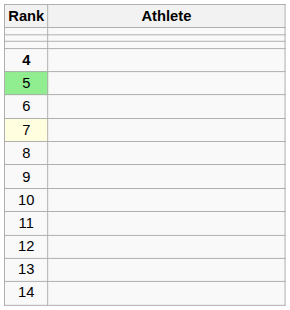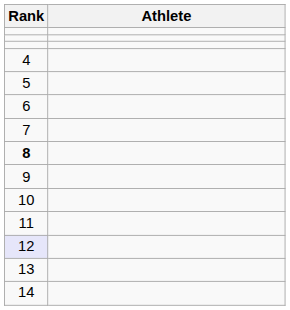(26, 59) bold -> (26, 59) normal
(26, 83) lightgreen background -> (26, 83) no background
(26, 129) lightyellow background -> (26, 129) no background
(26, 153) normal -> (26, 153) bold
(26, 246) no background -> (26, 246) lavender background
